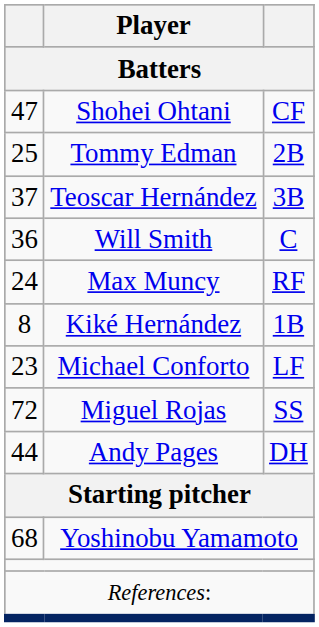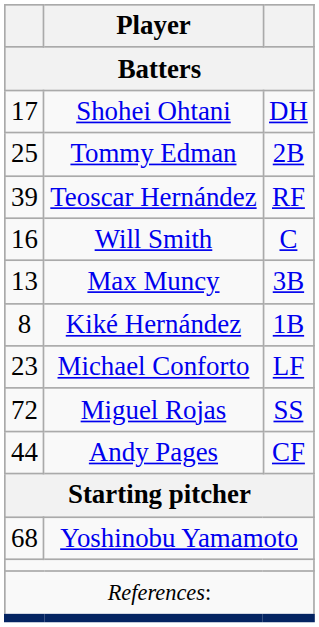(24, 111) 47 -> (24, 111) 17
(288, 111) CF -> (288, 111) DH
(24, 196) 37 -> (24, 196) 39
(288, 196) 3B -> (288, 196) RF
(24, 238) 36 -> (24, 238) 16
(24, 281) 24 -> (24, 281) 13
(288, 281) RF -> (288, 281) 3B
(288, 452) DH -> (288, 452) CF
